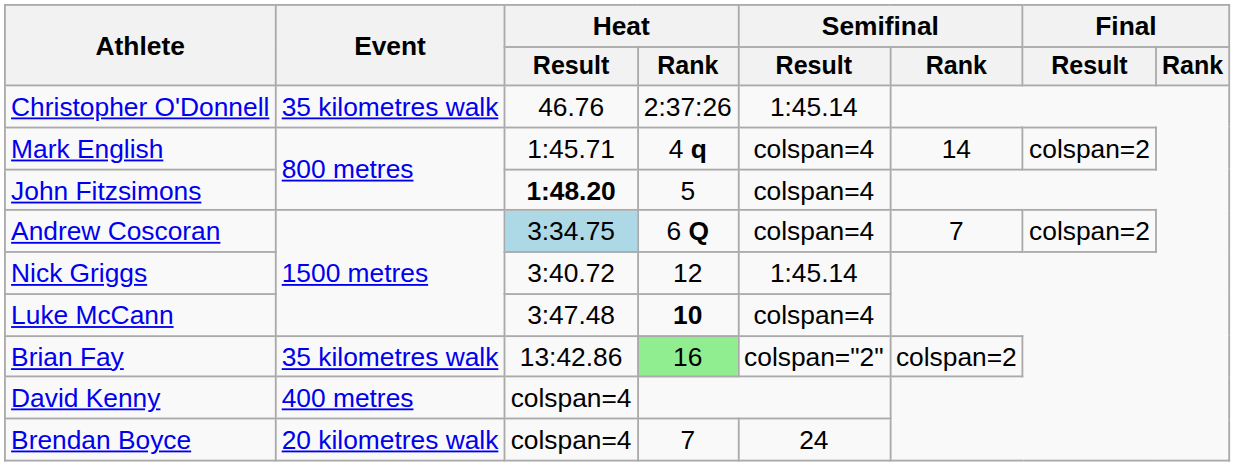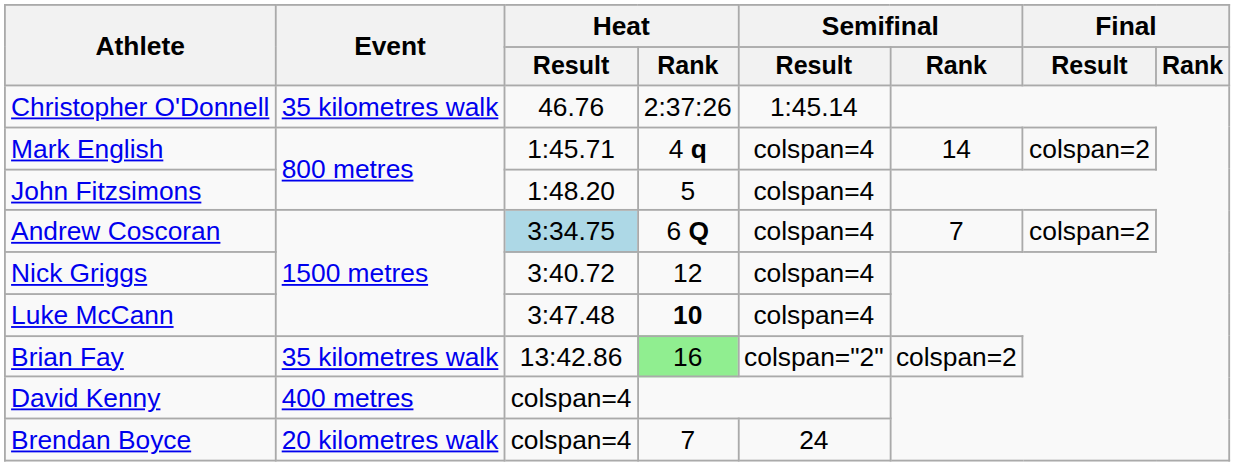(571, 190) bold -> (571, 190) normal
(814, 274) 1:45.14 -> (814, 274) colspan=4
